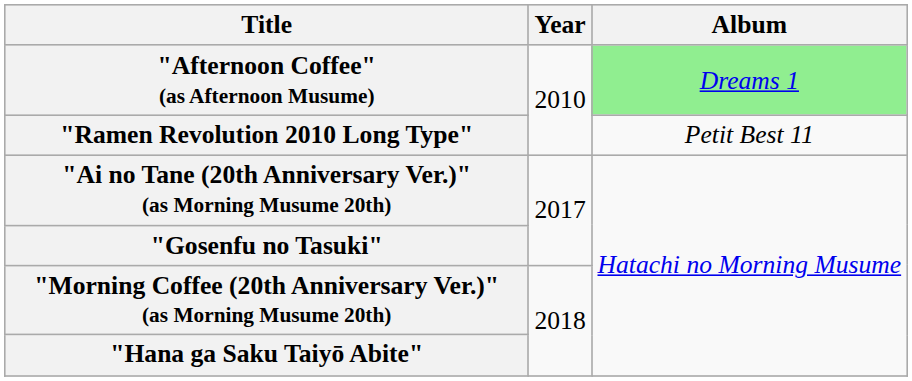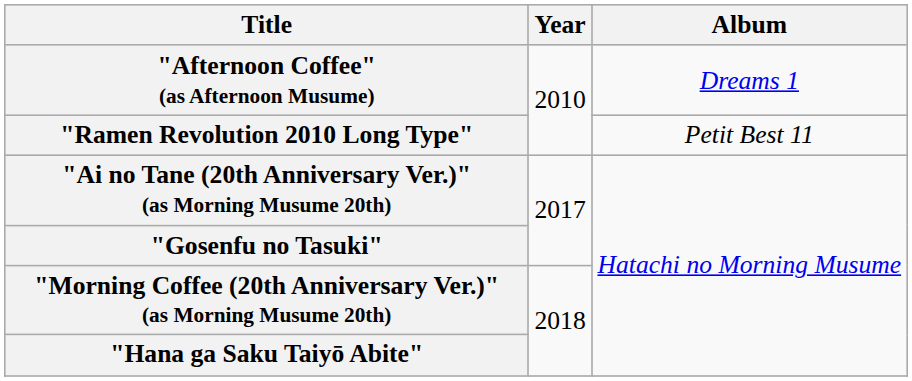(749, 79) lightgreen background -> (749, 79) no background
